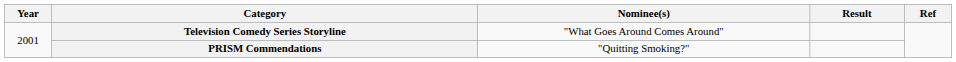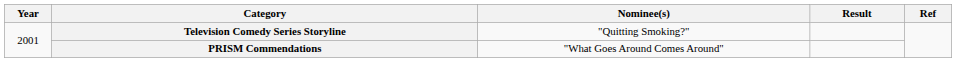(644, 31) "What Goes Around Comes Around" -> (644, 31) "Quitting Smoking?"
(644, 49) "Quitting Smoking?" -> (644, 49) "What Goes Around Comes Around"
